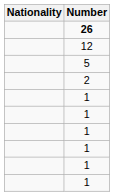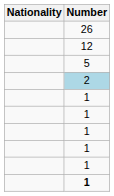(87, 30) bold -> (87, 30) normal
(87, 81) no background -> (87, 81) lightblue background
(87, 183) normal -> (87, 183) bold
